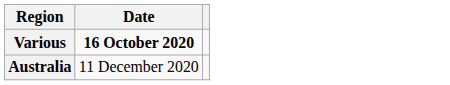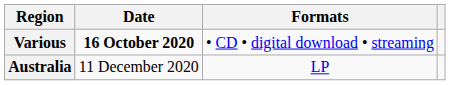+ column: (320, 17)
